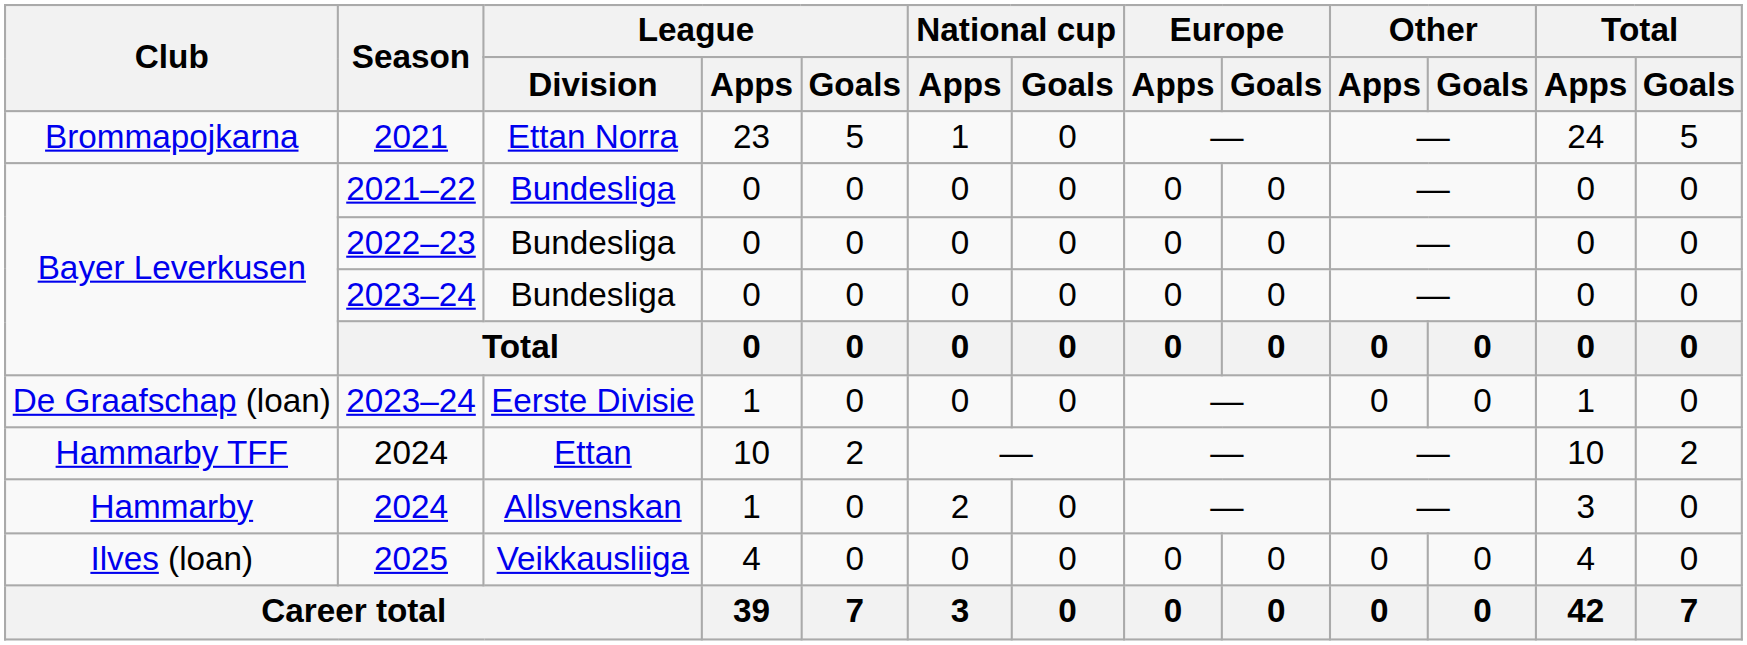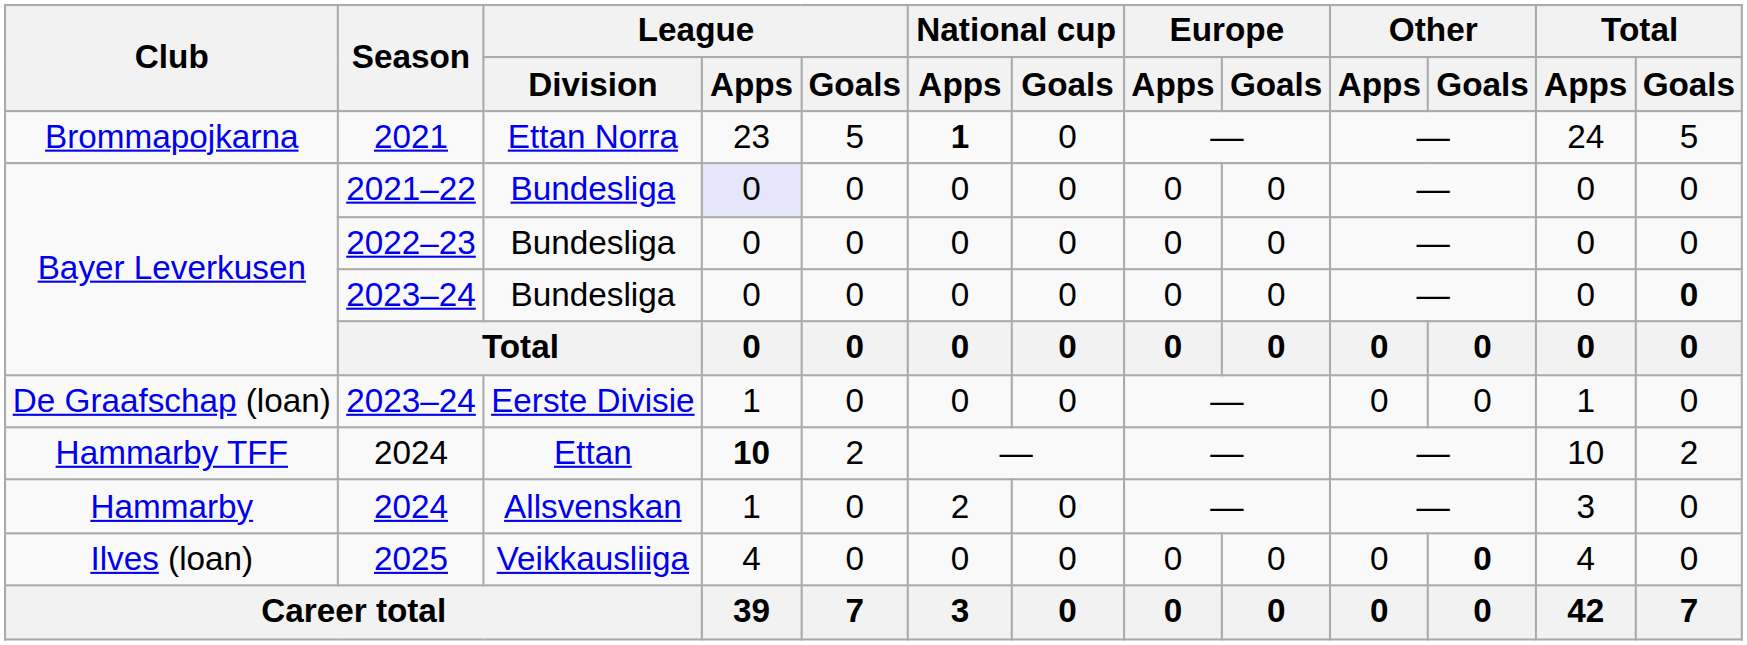(960, 136) normal -> (960, 136) bold
(752, 189) no background -> (752, 189) lavender background
(1689, 294) normal -> (1689, 294) bold
(752, 453) normal -> (752, 453) bold
(1483, 558) normal -> (1483, 558) bold
